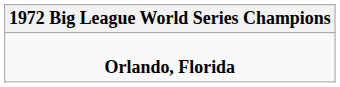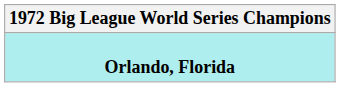(170, 67) no background -> (170, 67) paleturquoise background
